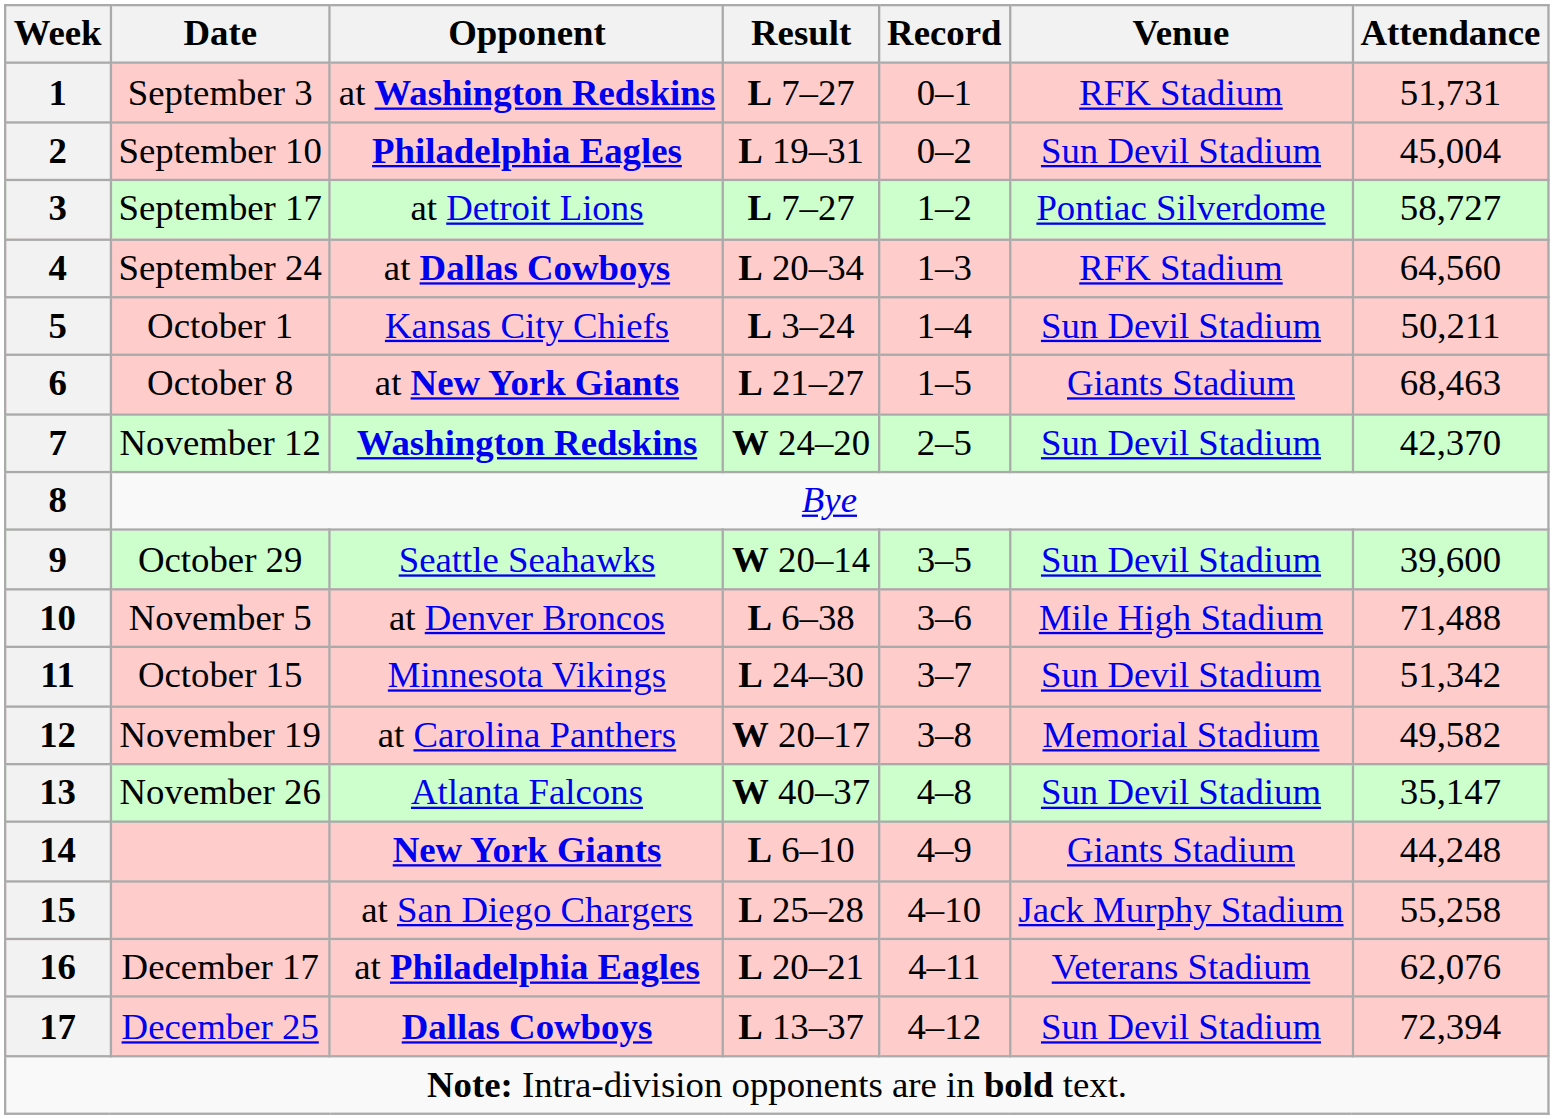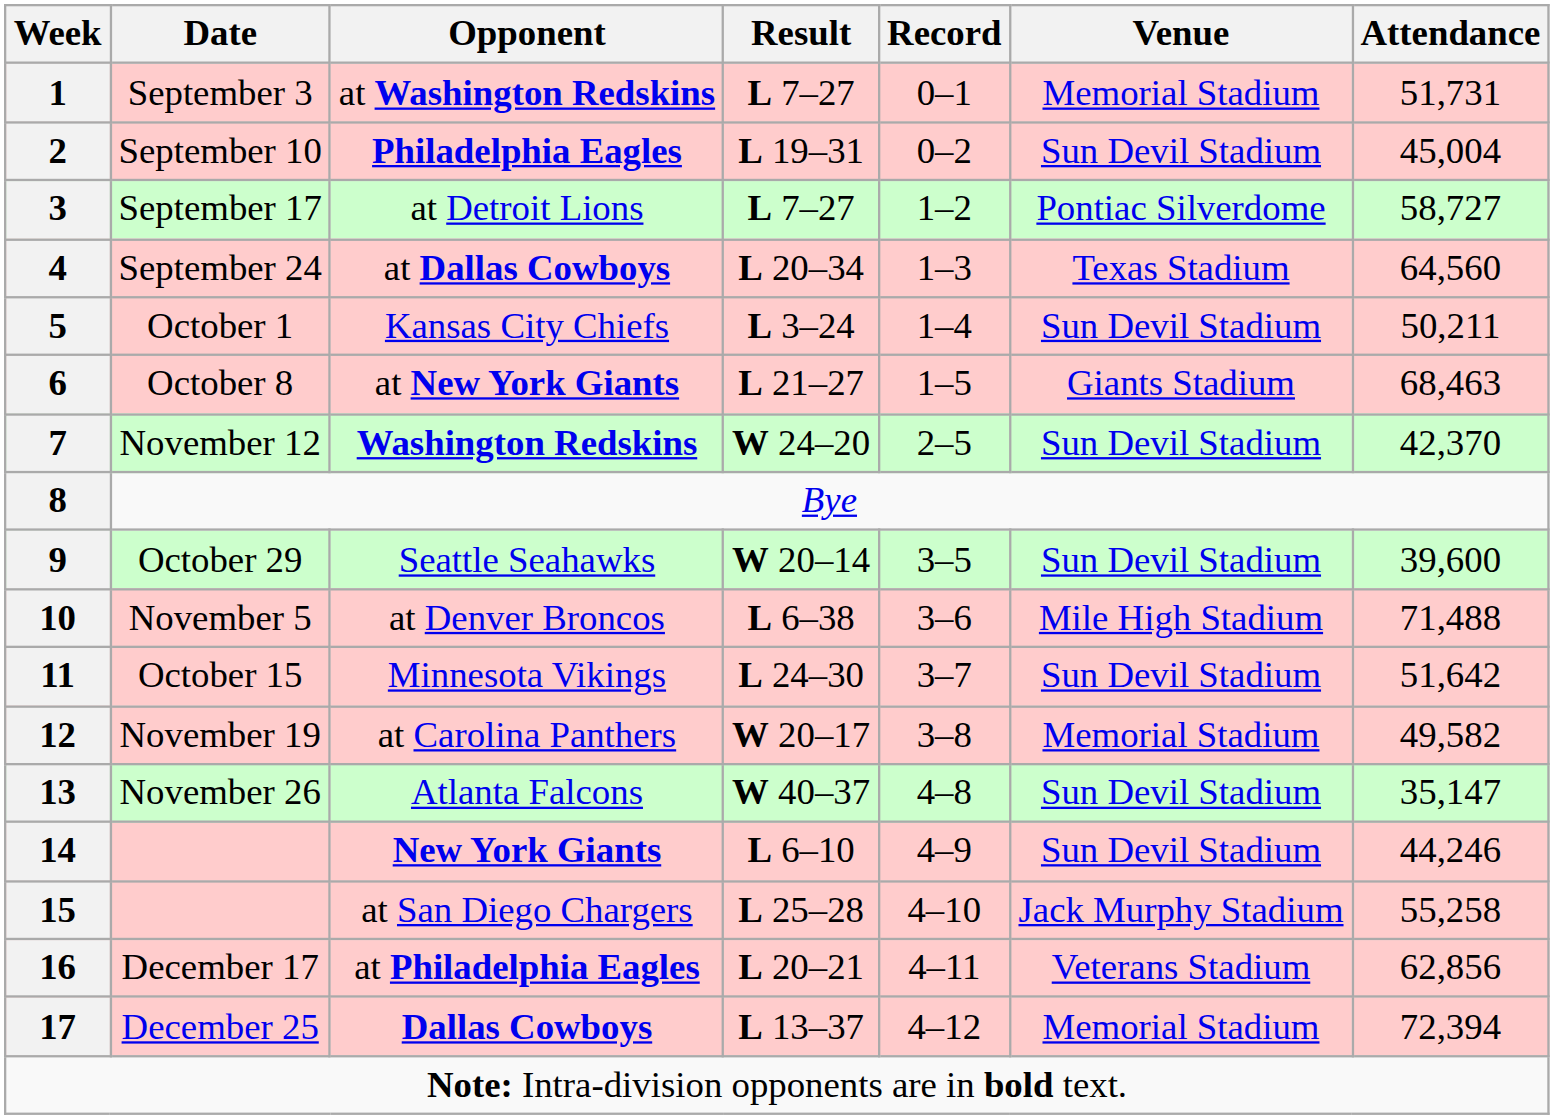(1181, 92) RFK Stadium -> (1181, 92) Memorial Stadium
(1181, 267) RFK Stadium -> (1181, 267) Texas Stadium
(1450, 675) 51,342 -> (1450, 675) 51,642
(1181, 850) Giants Stadium -> (1181, 850) Sun Devil Stadium
(1450, 850) 44,248 -> (1450, 850) 44,246
(1450, 967) 62,076 -> (1450, 967) 62,856
(1181, 1025) Sun Devil Stadium -> (1181, 1025) Memorial Stadium
